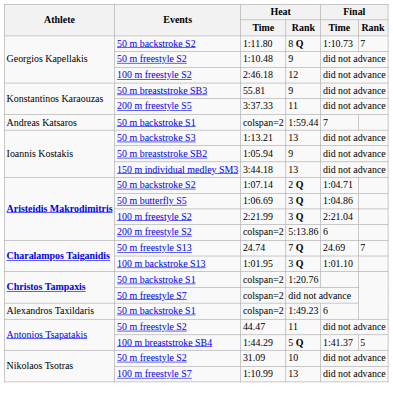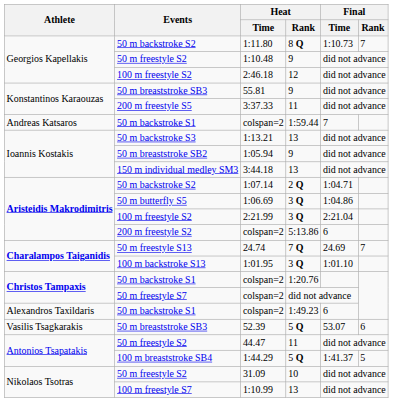+ row: (254, 327)
